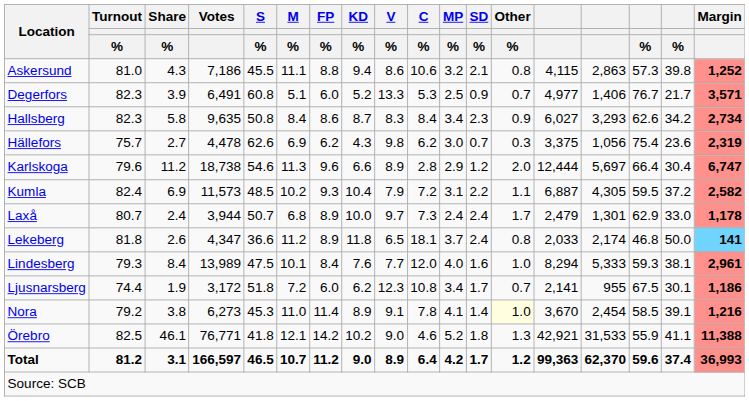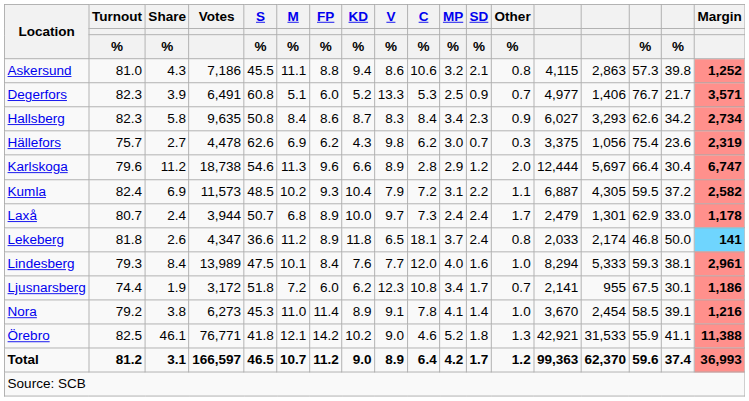(521, 312) lightyellow background -> (521, 312) no background
